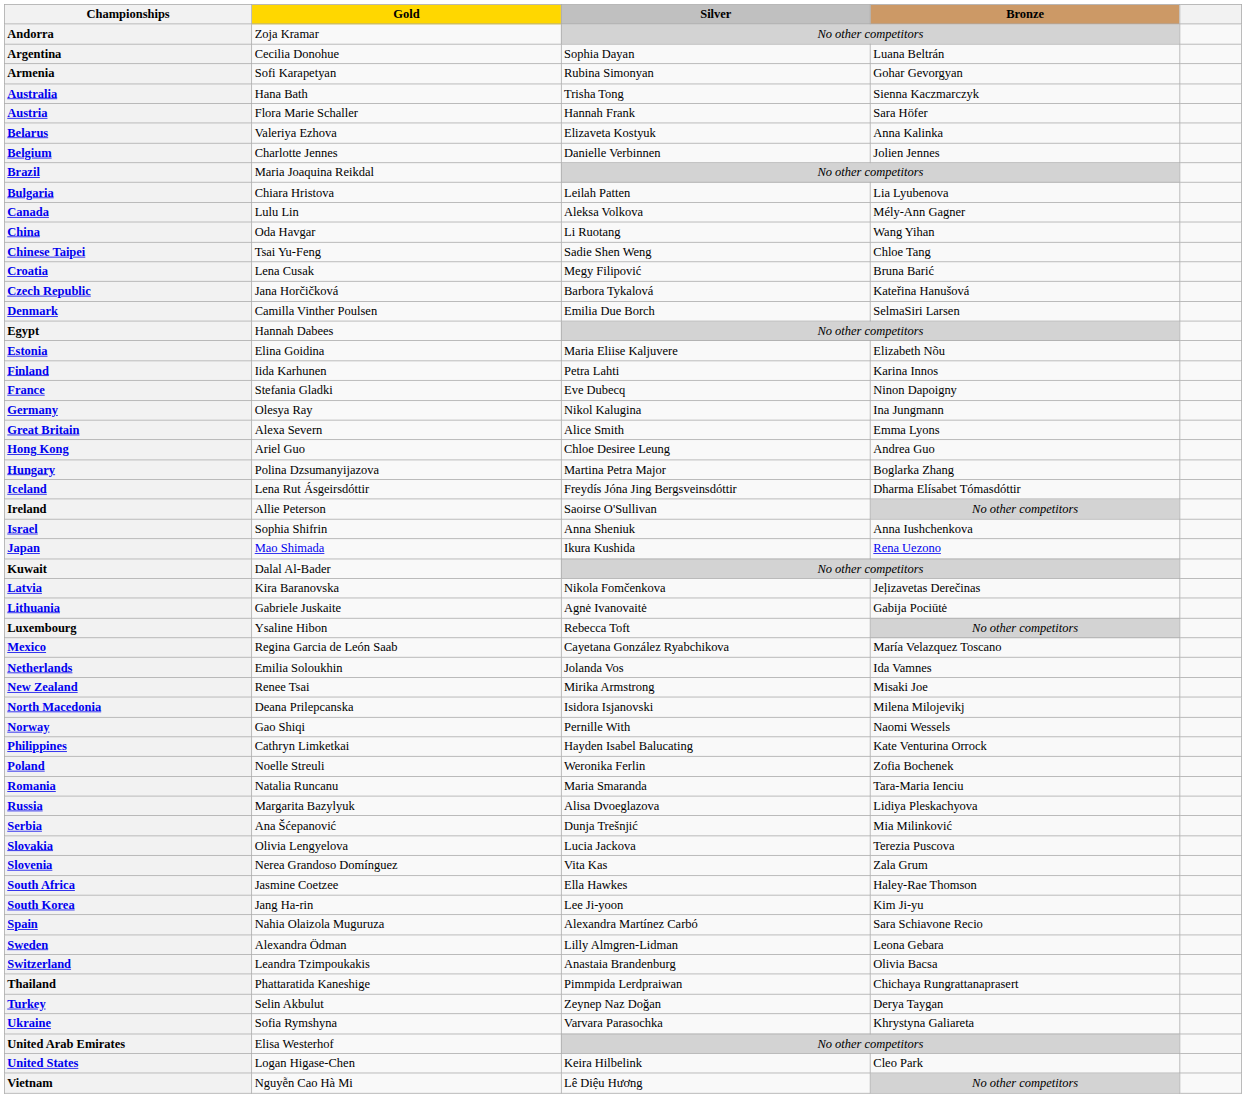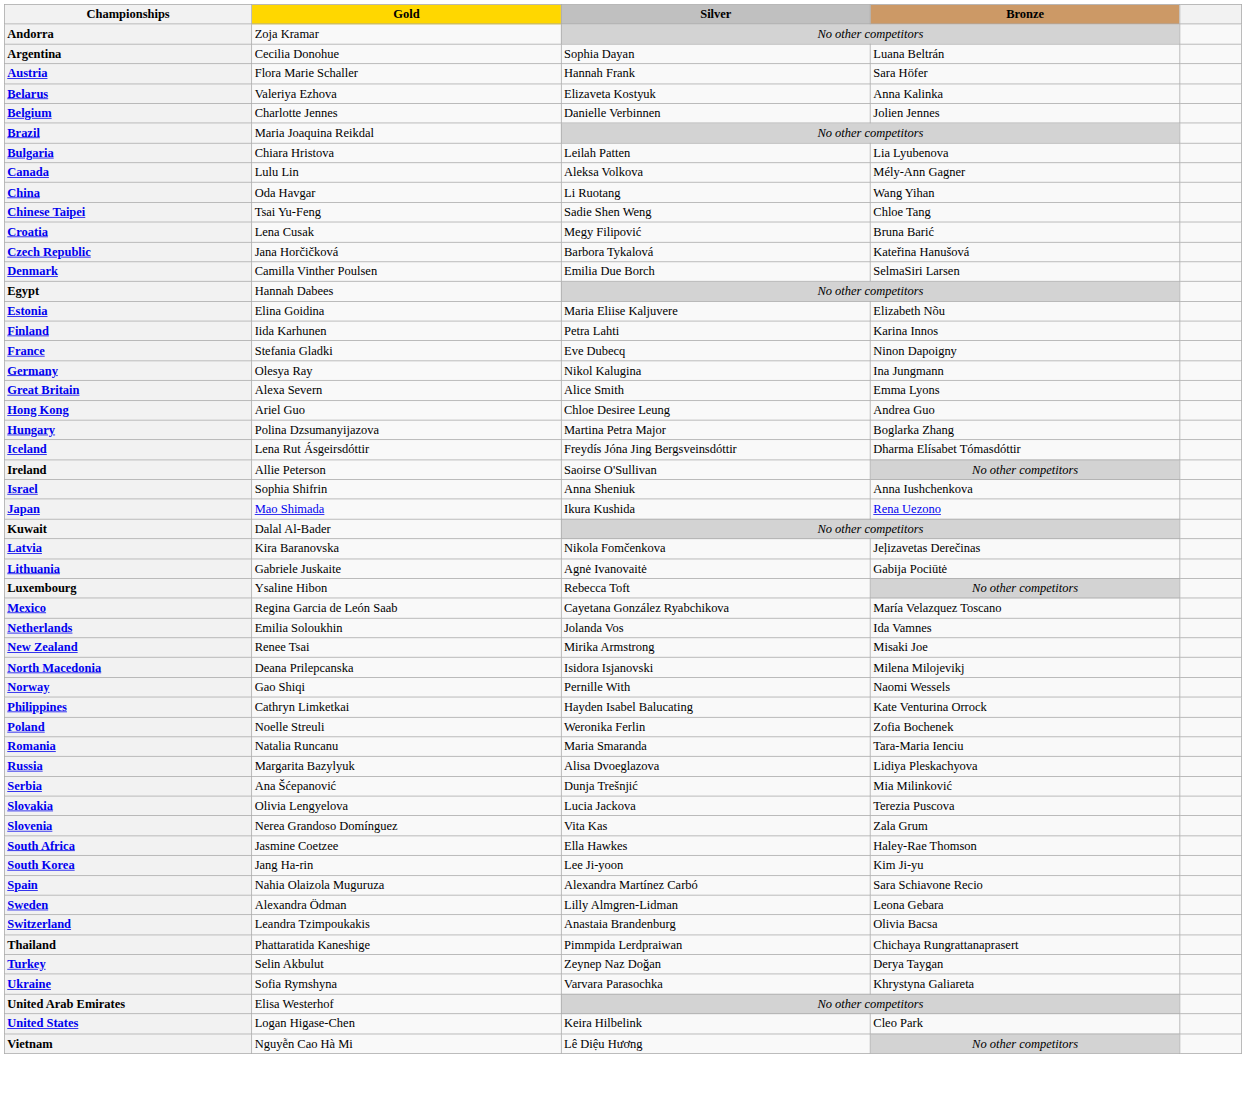- row: (31, 73)
- row: (32, 93)
